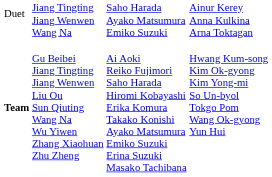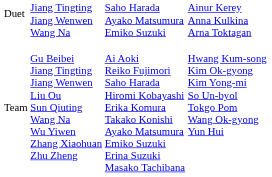(17, 107) bold -> (16, 107) normal
